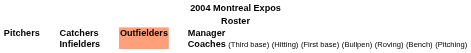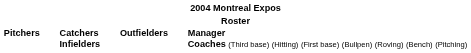(144, 33) lightsalmon background -> (144, 33) no background
